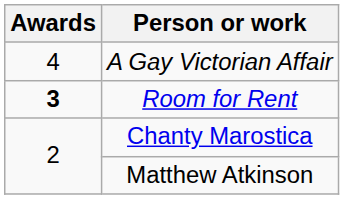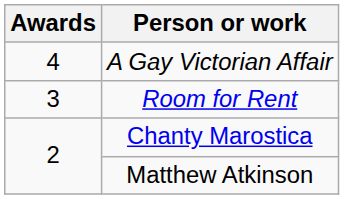(53, 99) bold -> (53, 99) normal
